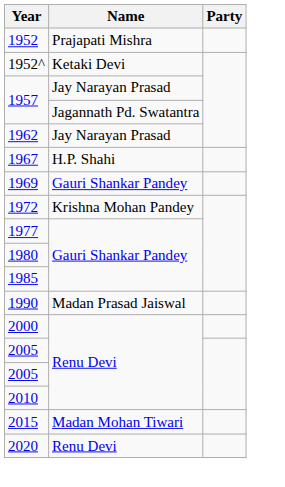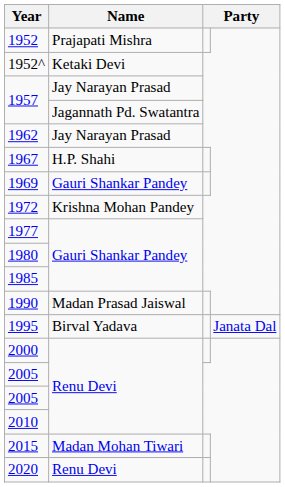+ row: (23, 326)
